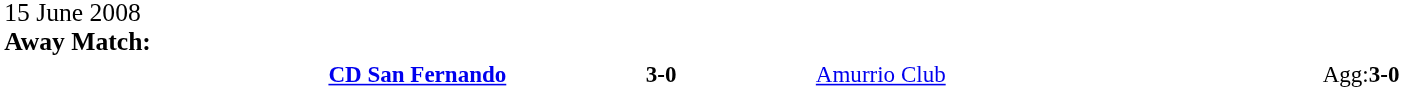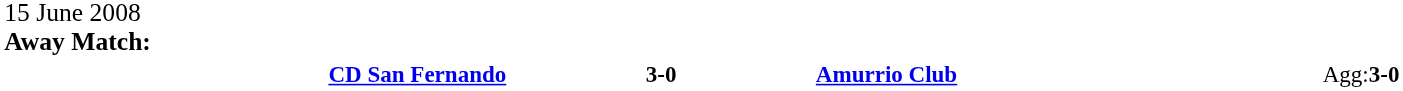(881, 74) normal -> (887, 74) bold
